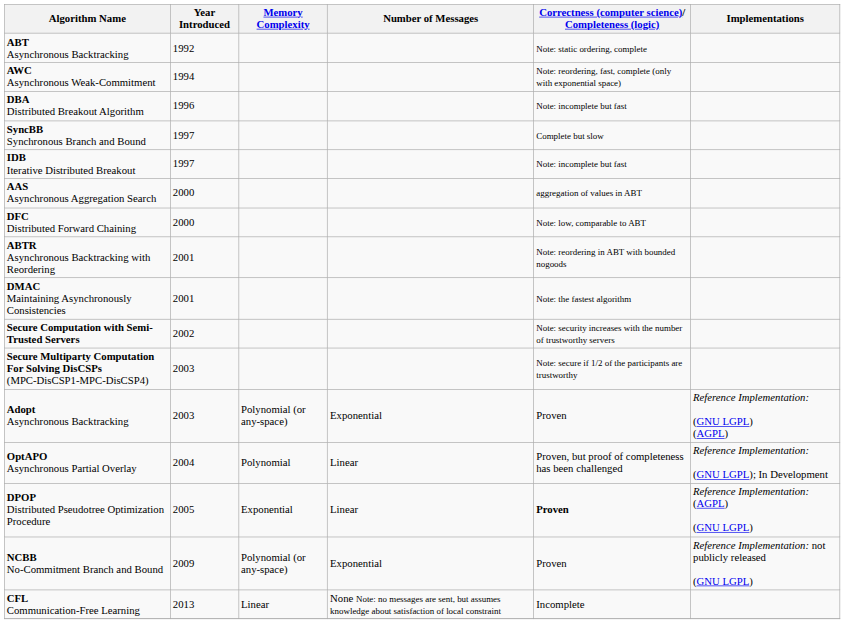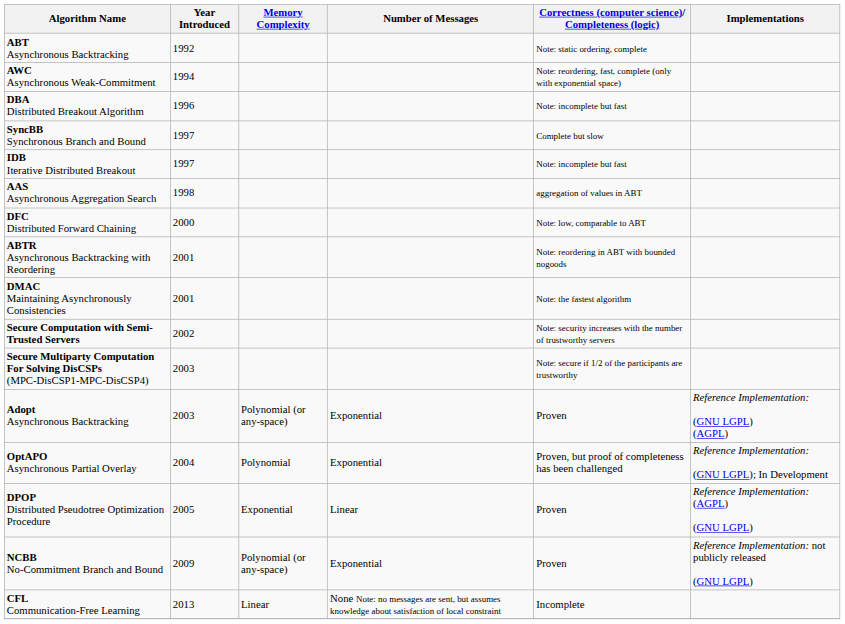(184, 193) 2000 -> (184, 193) 1998
(344, 463) Linear -> (356, 463) Exponential
(553, 510) bold -> (551, 510) normal
